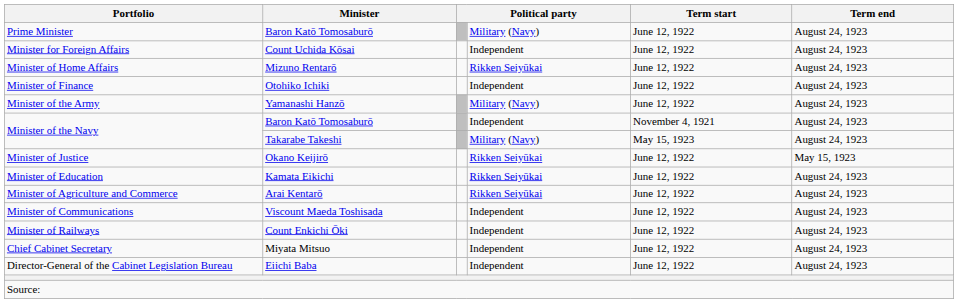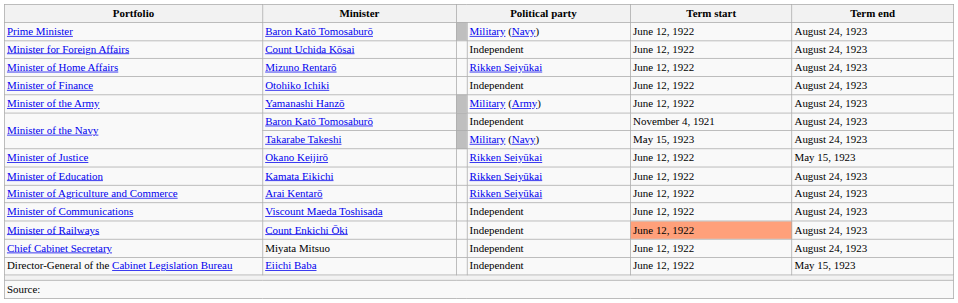(504, 104) Military (Navy) -> (505, 104) Military (Army)
(664, 230) no background -> (664, 230) lightsalmon background
(831, 266) August 24, 1923 -> (825, 266) May 15, 1923
